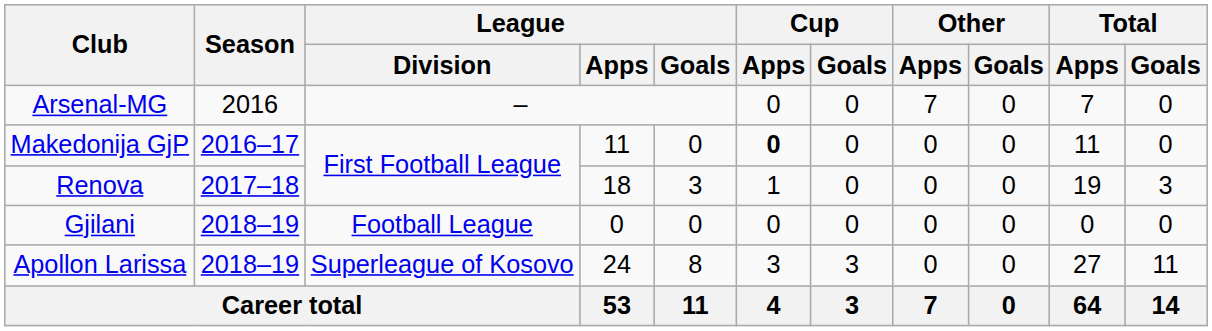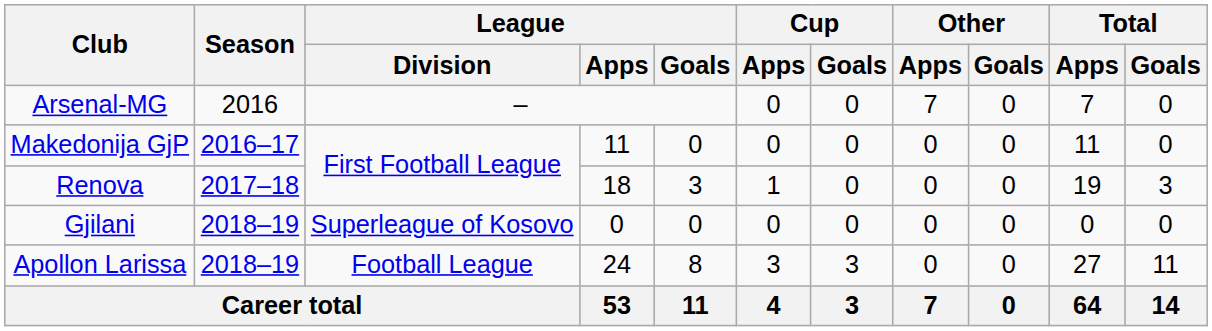(774, 144) bold -> (774, 144) normal
(442, 225) Football League -> (442, 225) Superleague of Kosovo
(442, 265) Superleague of Kosovo -> (442, 265) Football League
